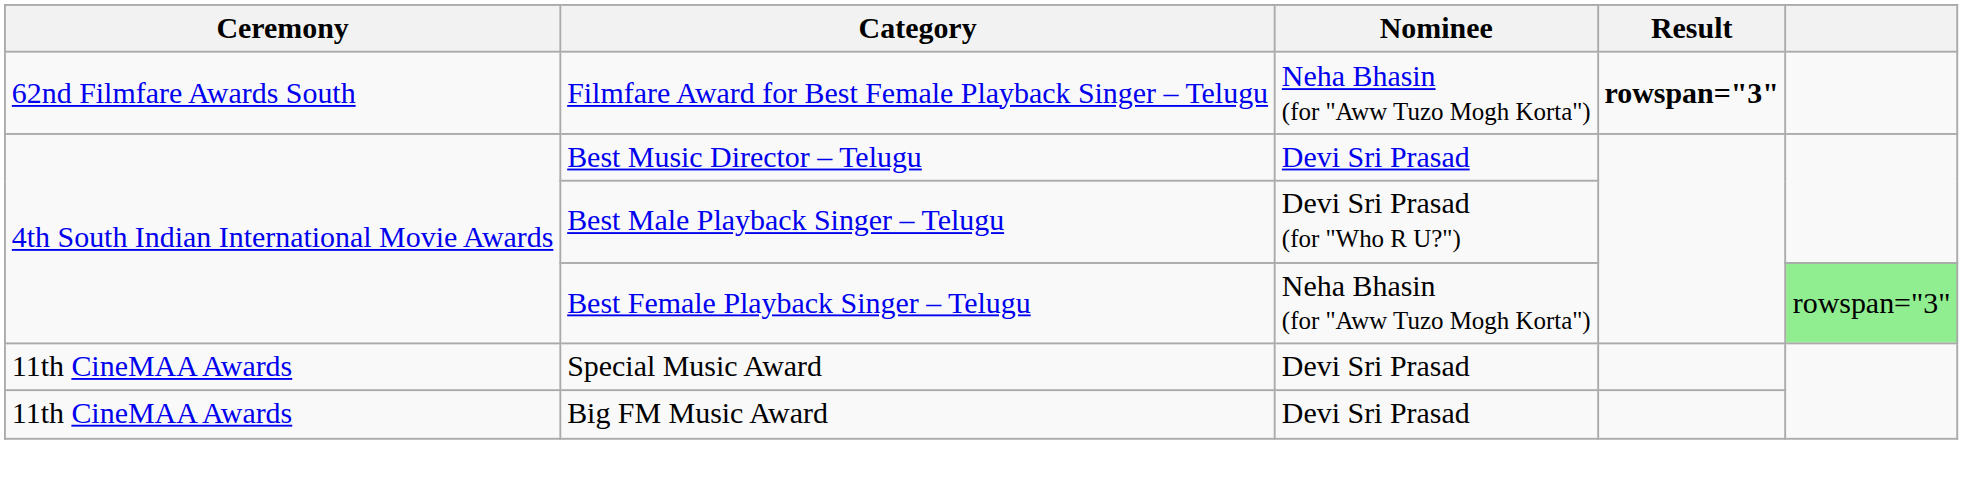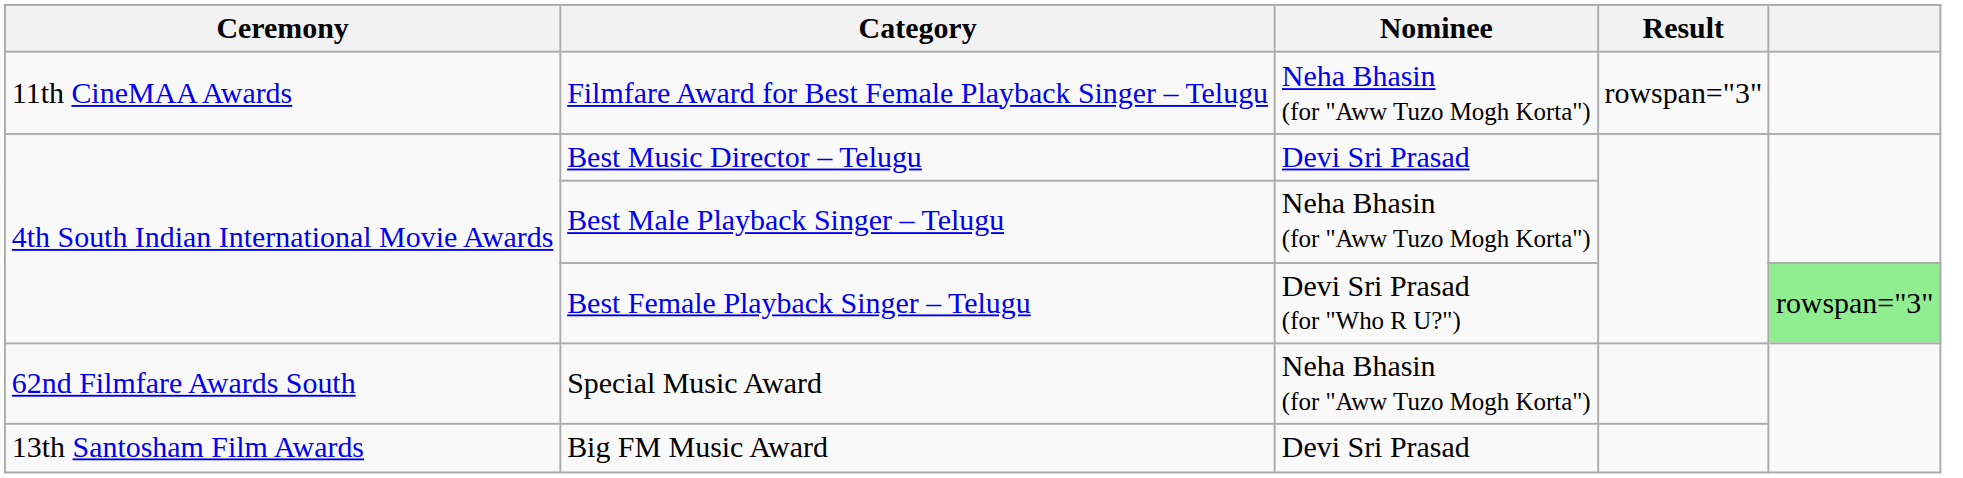(184, 92) 62nd Filmfare Awards South -> (152, 92) 11th CineMAA Awards
(1692, 92) bold -> (1683, 92) normal
(1376, 221) Devi Sri Prasad (for "Who R U?") -> (1436, 221) Neha Bhasin (for "Aww Tuzo Mogh Korta")
(1436, 302) Neha Bhasin (for "Aww Tuzo Mogh Korta") -> (1376, 302) Devi Sri Prasad (for "Who R U?")
(152, 366) 11th CineMAA Awards -> (184, 383) 62nd Filmfare Awards South
(1376, 366) Devi Sri Prasad -> (1436, 383) Neha Bhasin (for "Aww Tuzo Mogh Korta")
(152, 413) 11th CineMAA Awards -> (188, 447) 13th Santosham Film Awards
